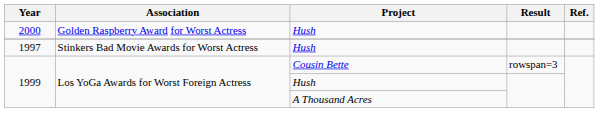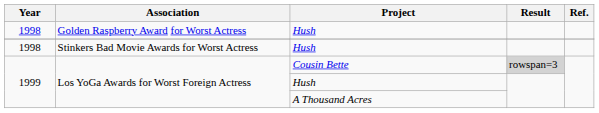(30, 30) 2000 -> (30, 30) 1998
(30, 47) 1997 -> (30, 47) 1998
(533, 64) no background -> (533, 64) lightgrey background
